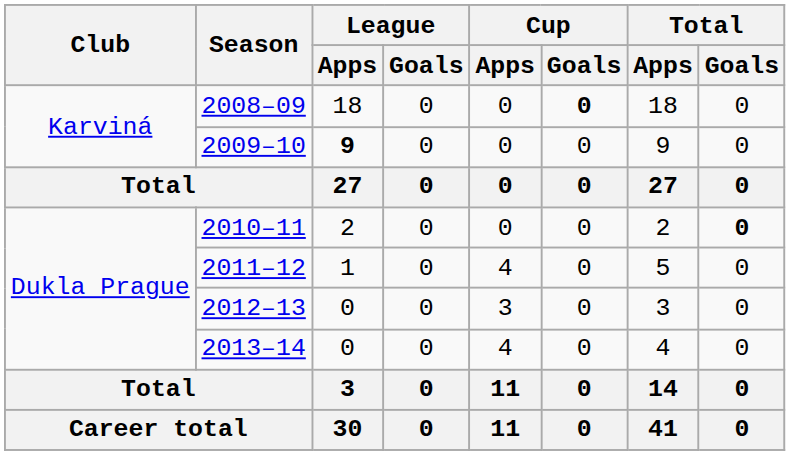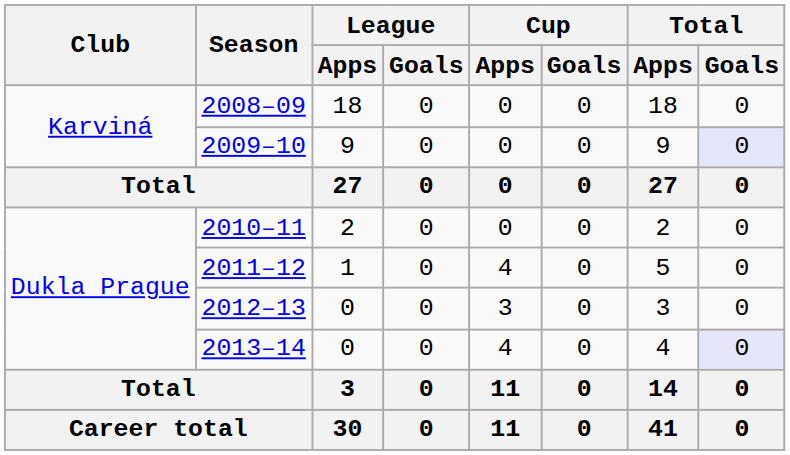(584, 106) bold -> (584, 106) normal
(347, 147) bold -> (347, 147) normal
(742, 147) no background -> (742, 147) lavender background
(742, 228) bold -> (742, 228) normal
(742, 349) no background -> (742, 349) lavender background
